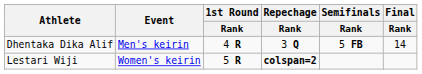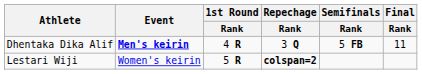(153, 44) normal -> (153, 44) bold
(400, 44) 14 -> (400, 44) 11
